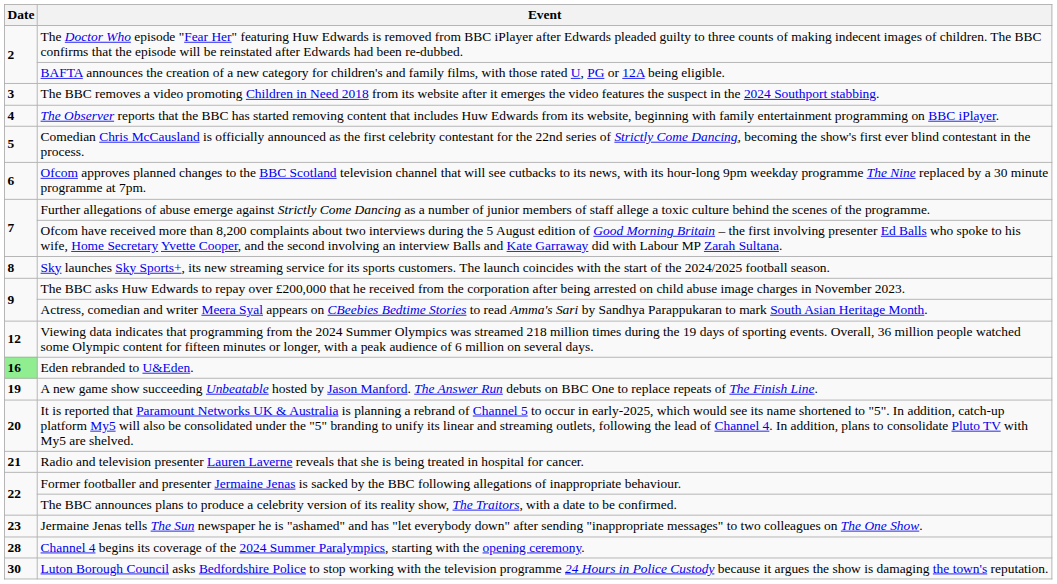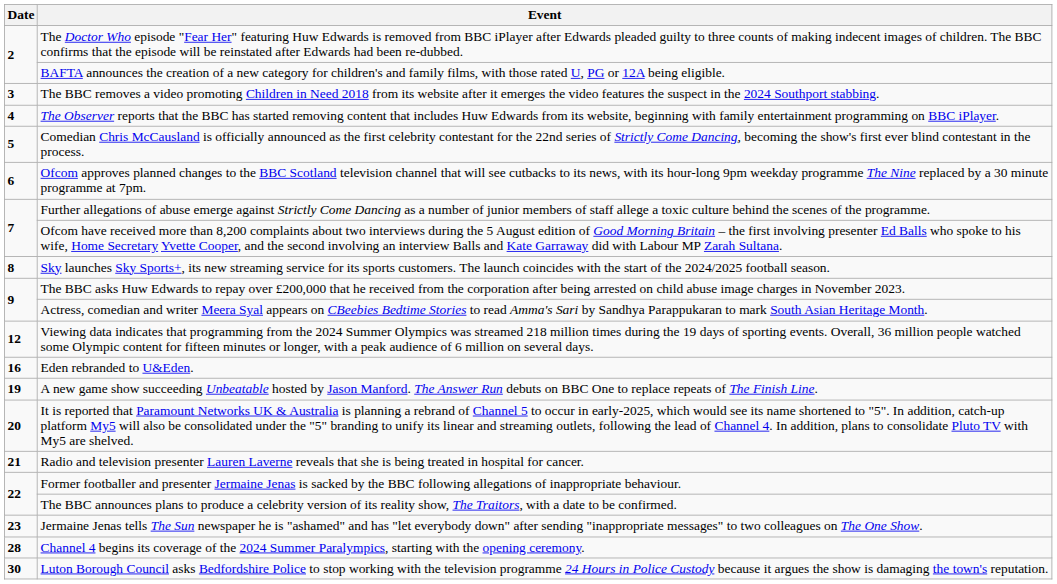(14, 367) lightgreen background -> (14, 367) no background
